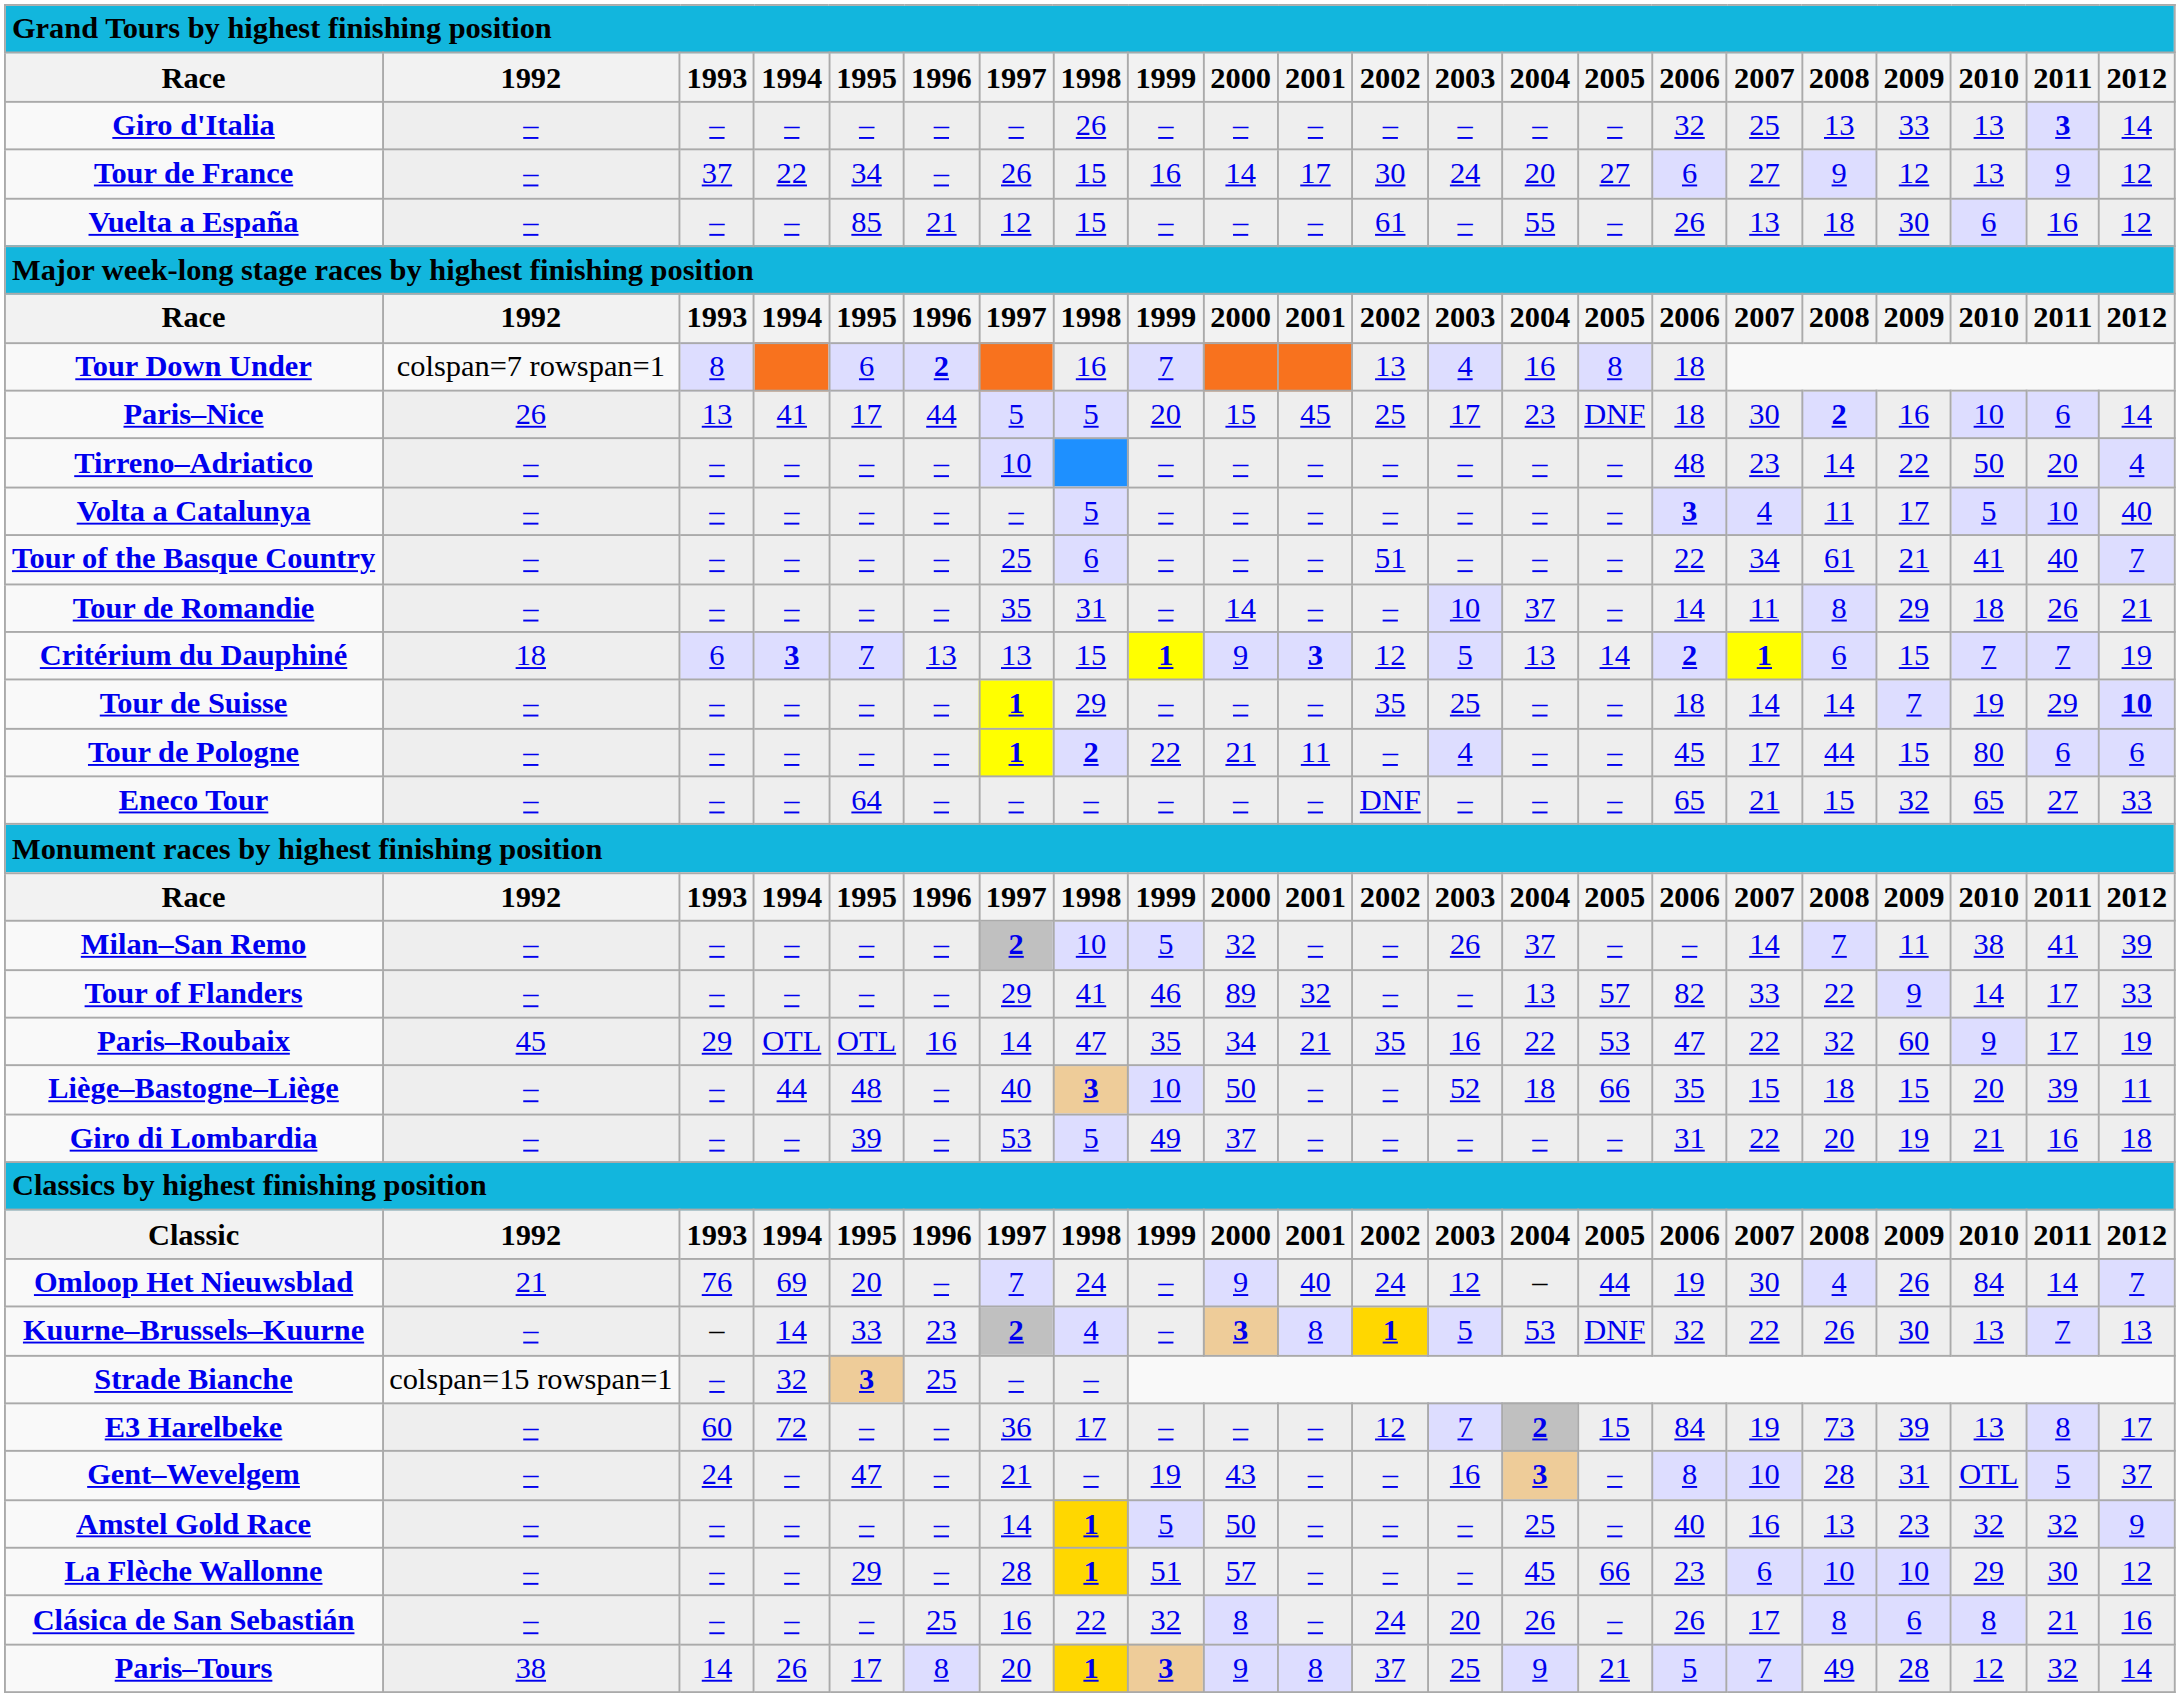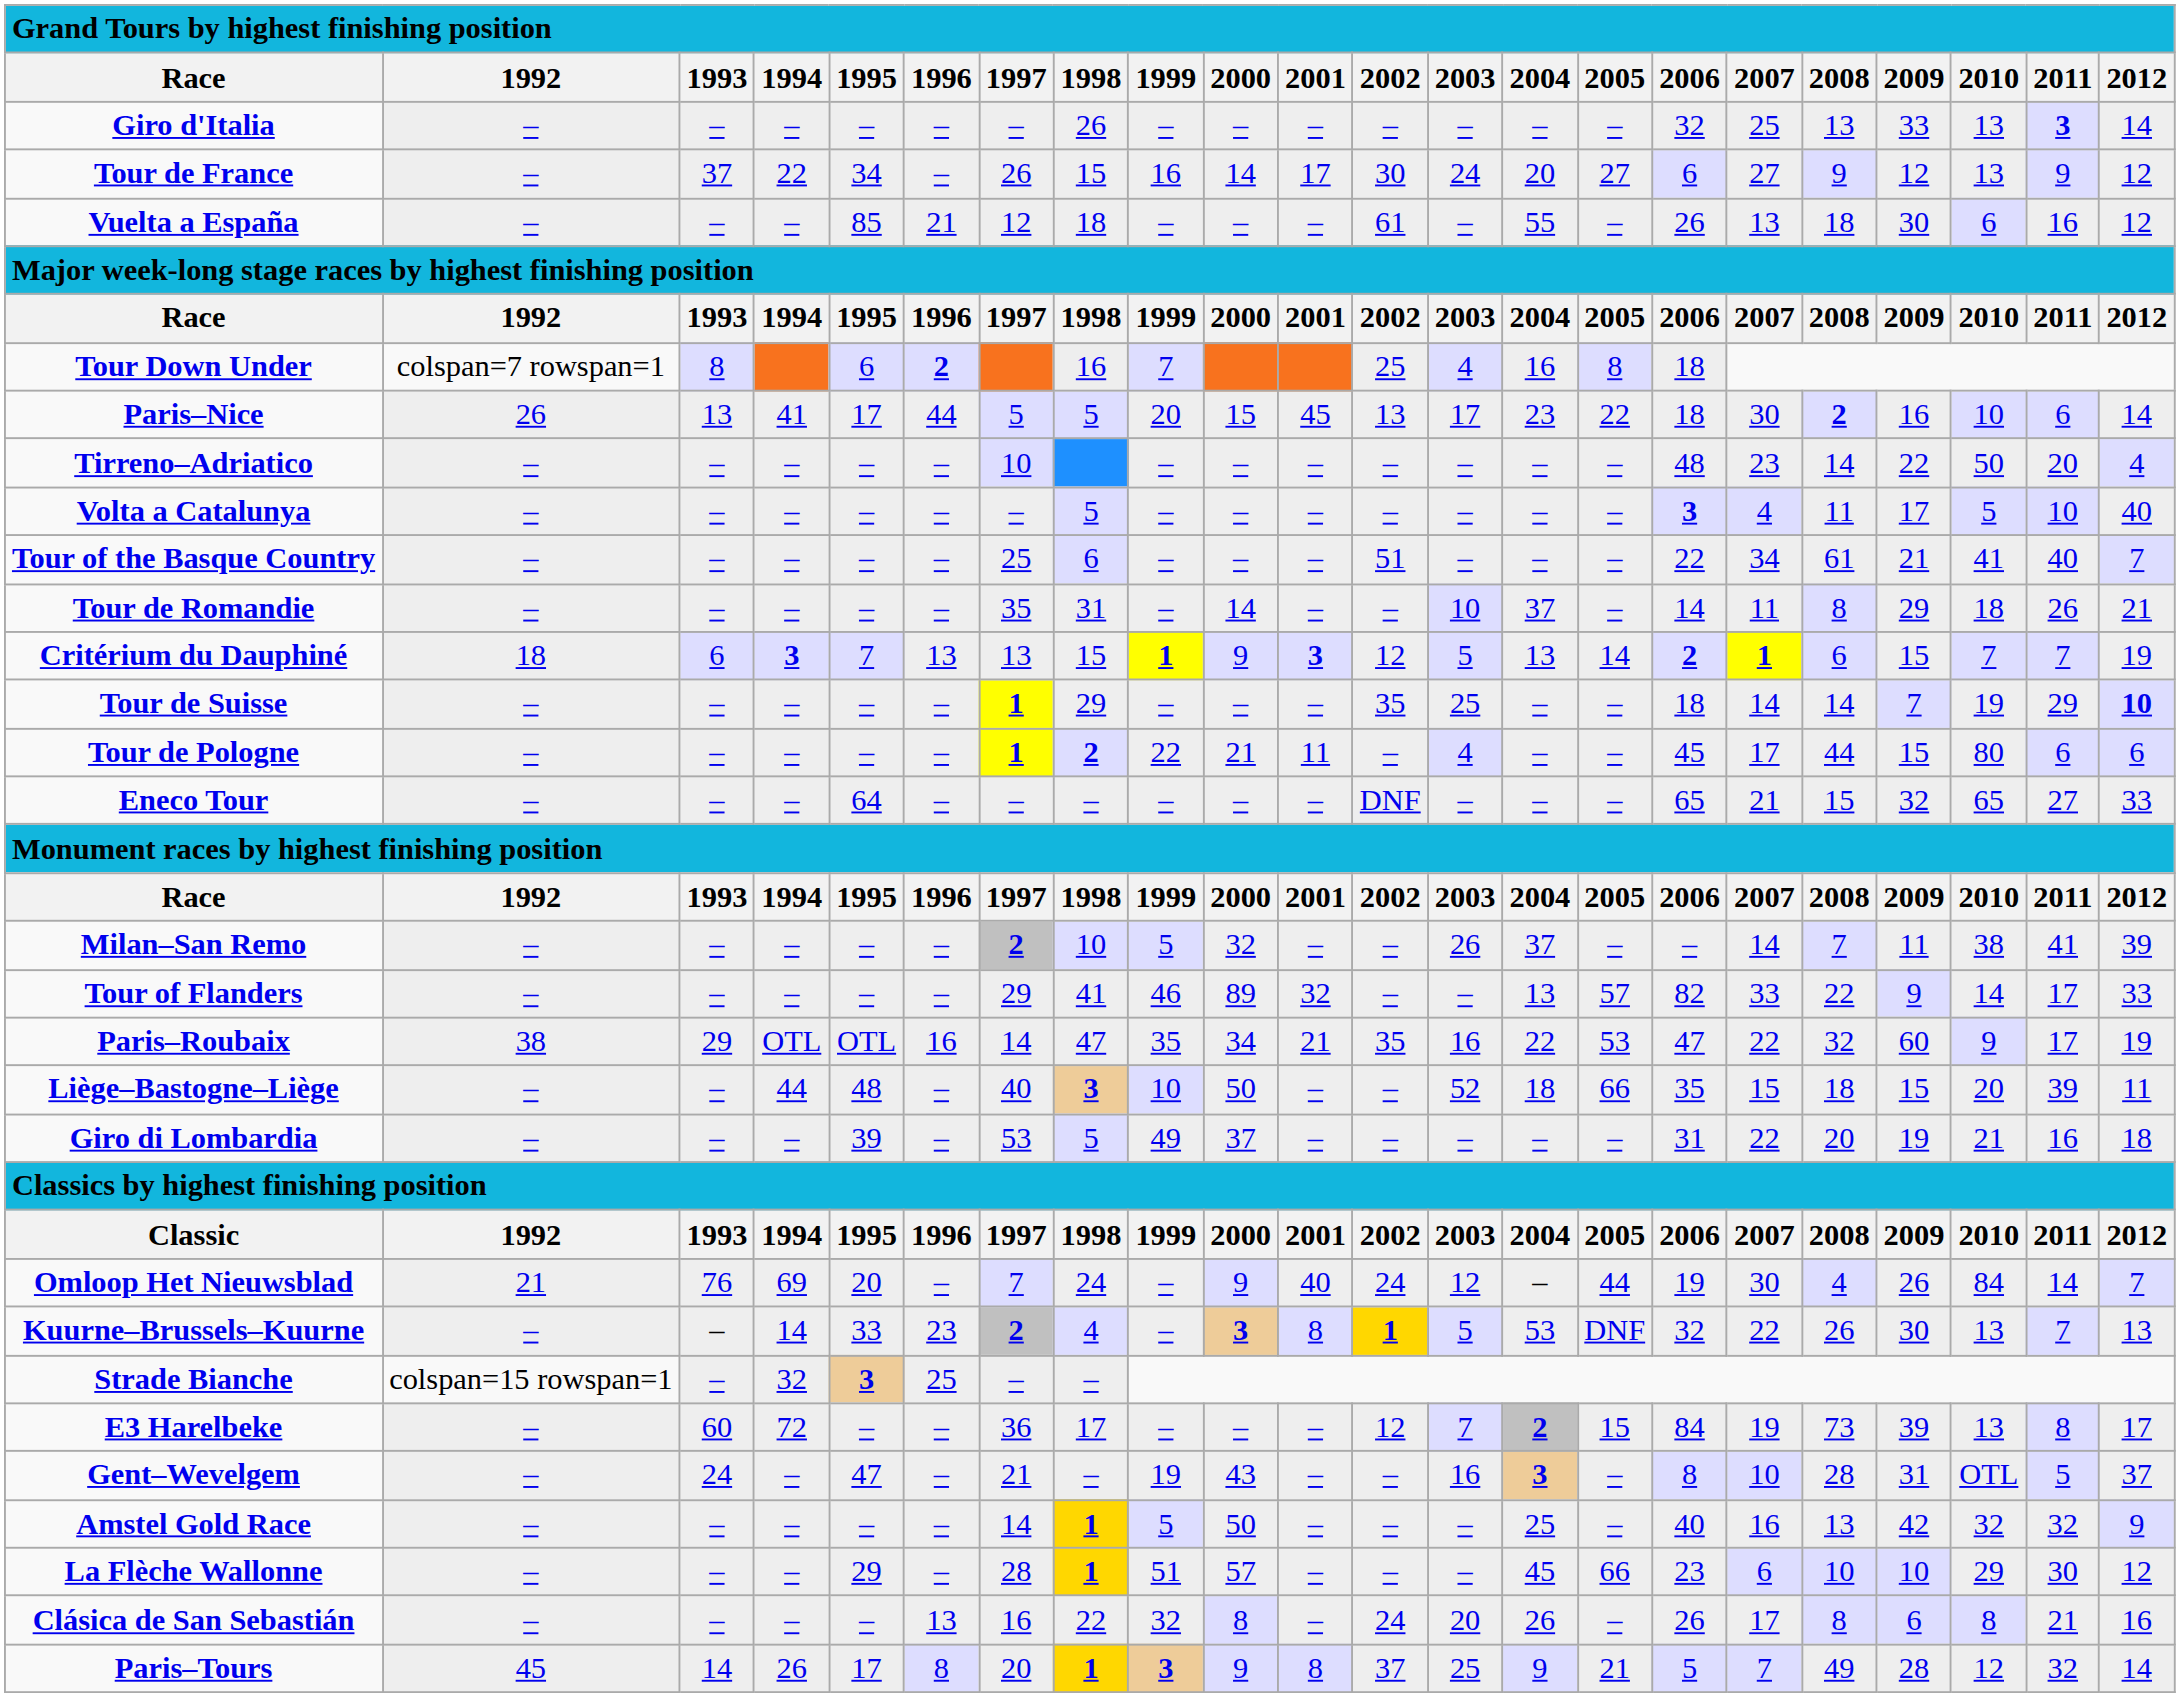(1091, 221) 15 -> (1091, 221) 18
(1390, 366) 13 -> (1390, 366) 25
(1390, 414) 25 -> (1390, 414) 13
(1615, 414) DNF -> (1615, 414) 22
(531, 1041) 45 -> (531, 1041) 38
(1914, 1523) 23 -> (1914, 1523) 42
(941, 1619) 25 -> (941, 1619) 13
(531, 1667) 38 -> (531, 1667) 45
